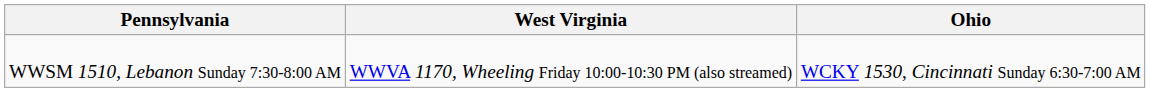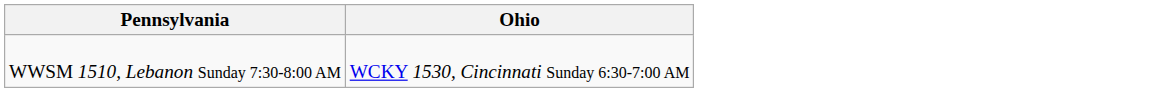- column: (571, 19)
